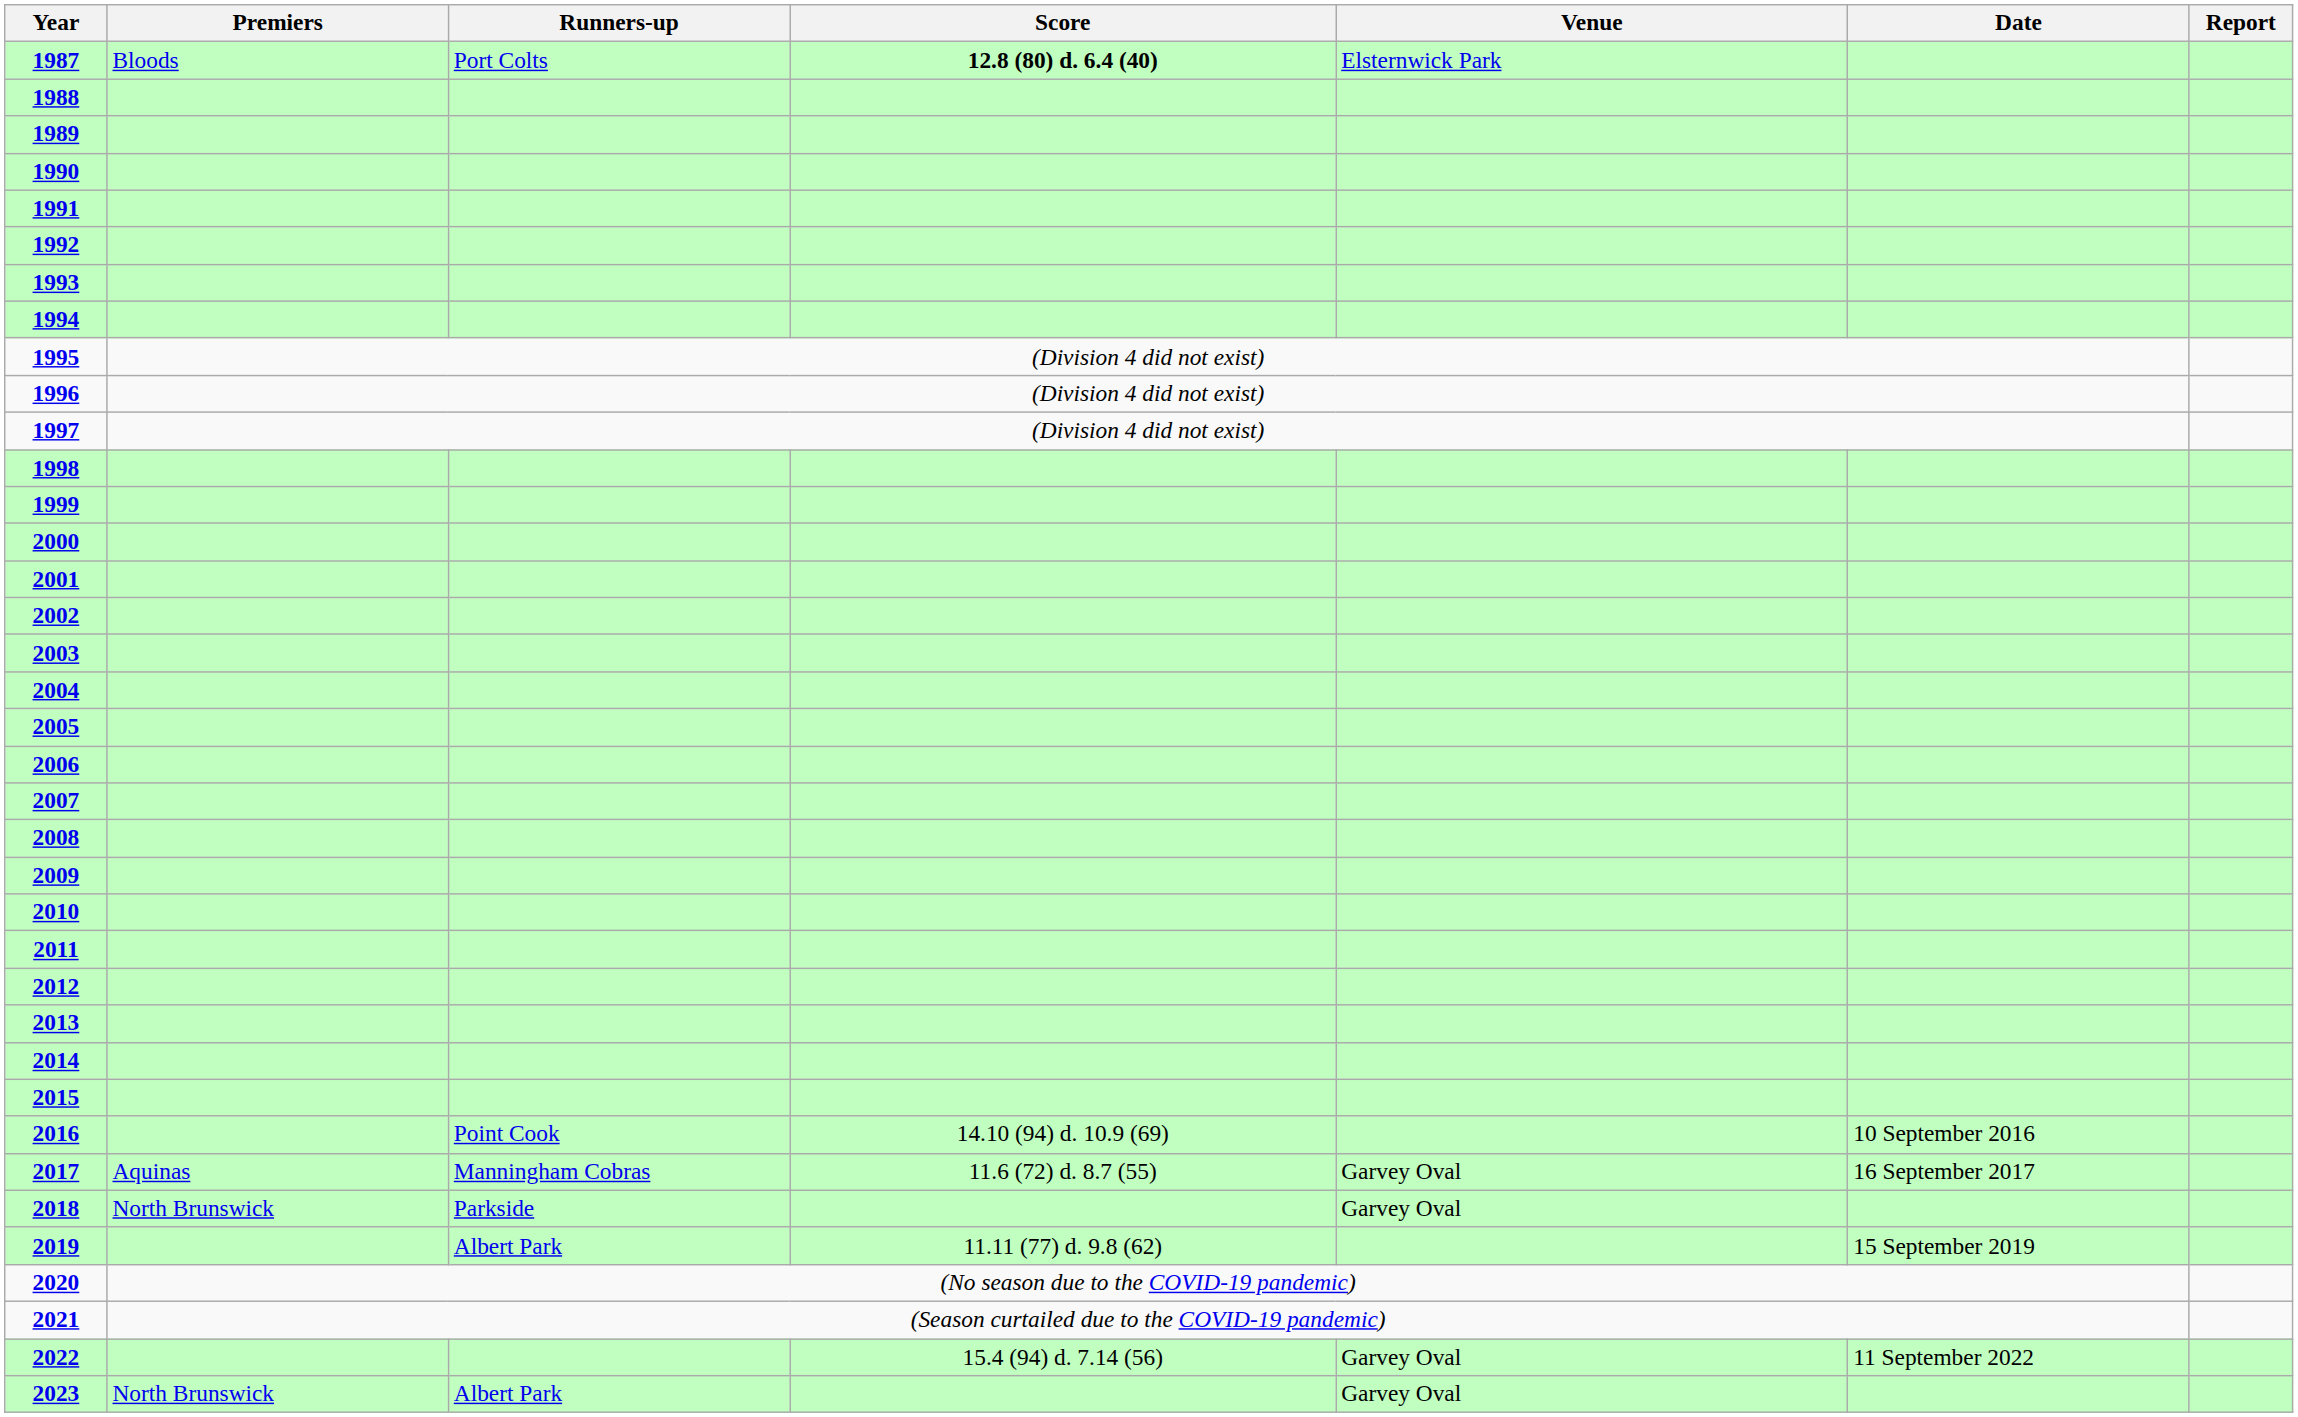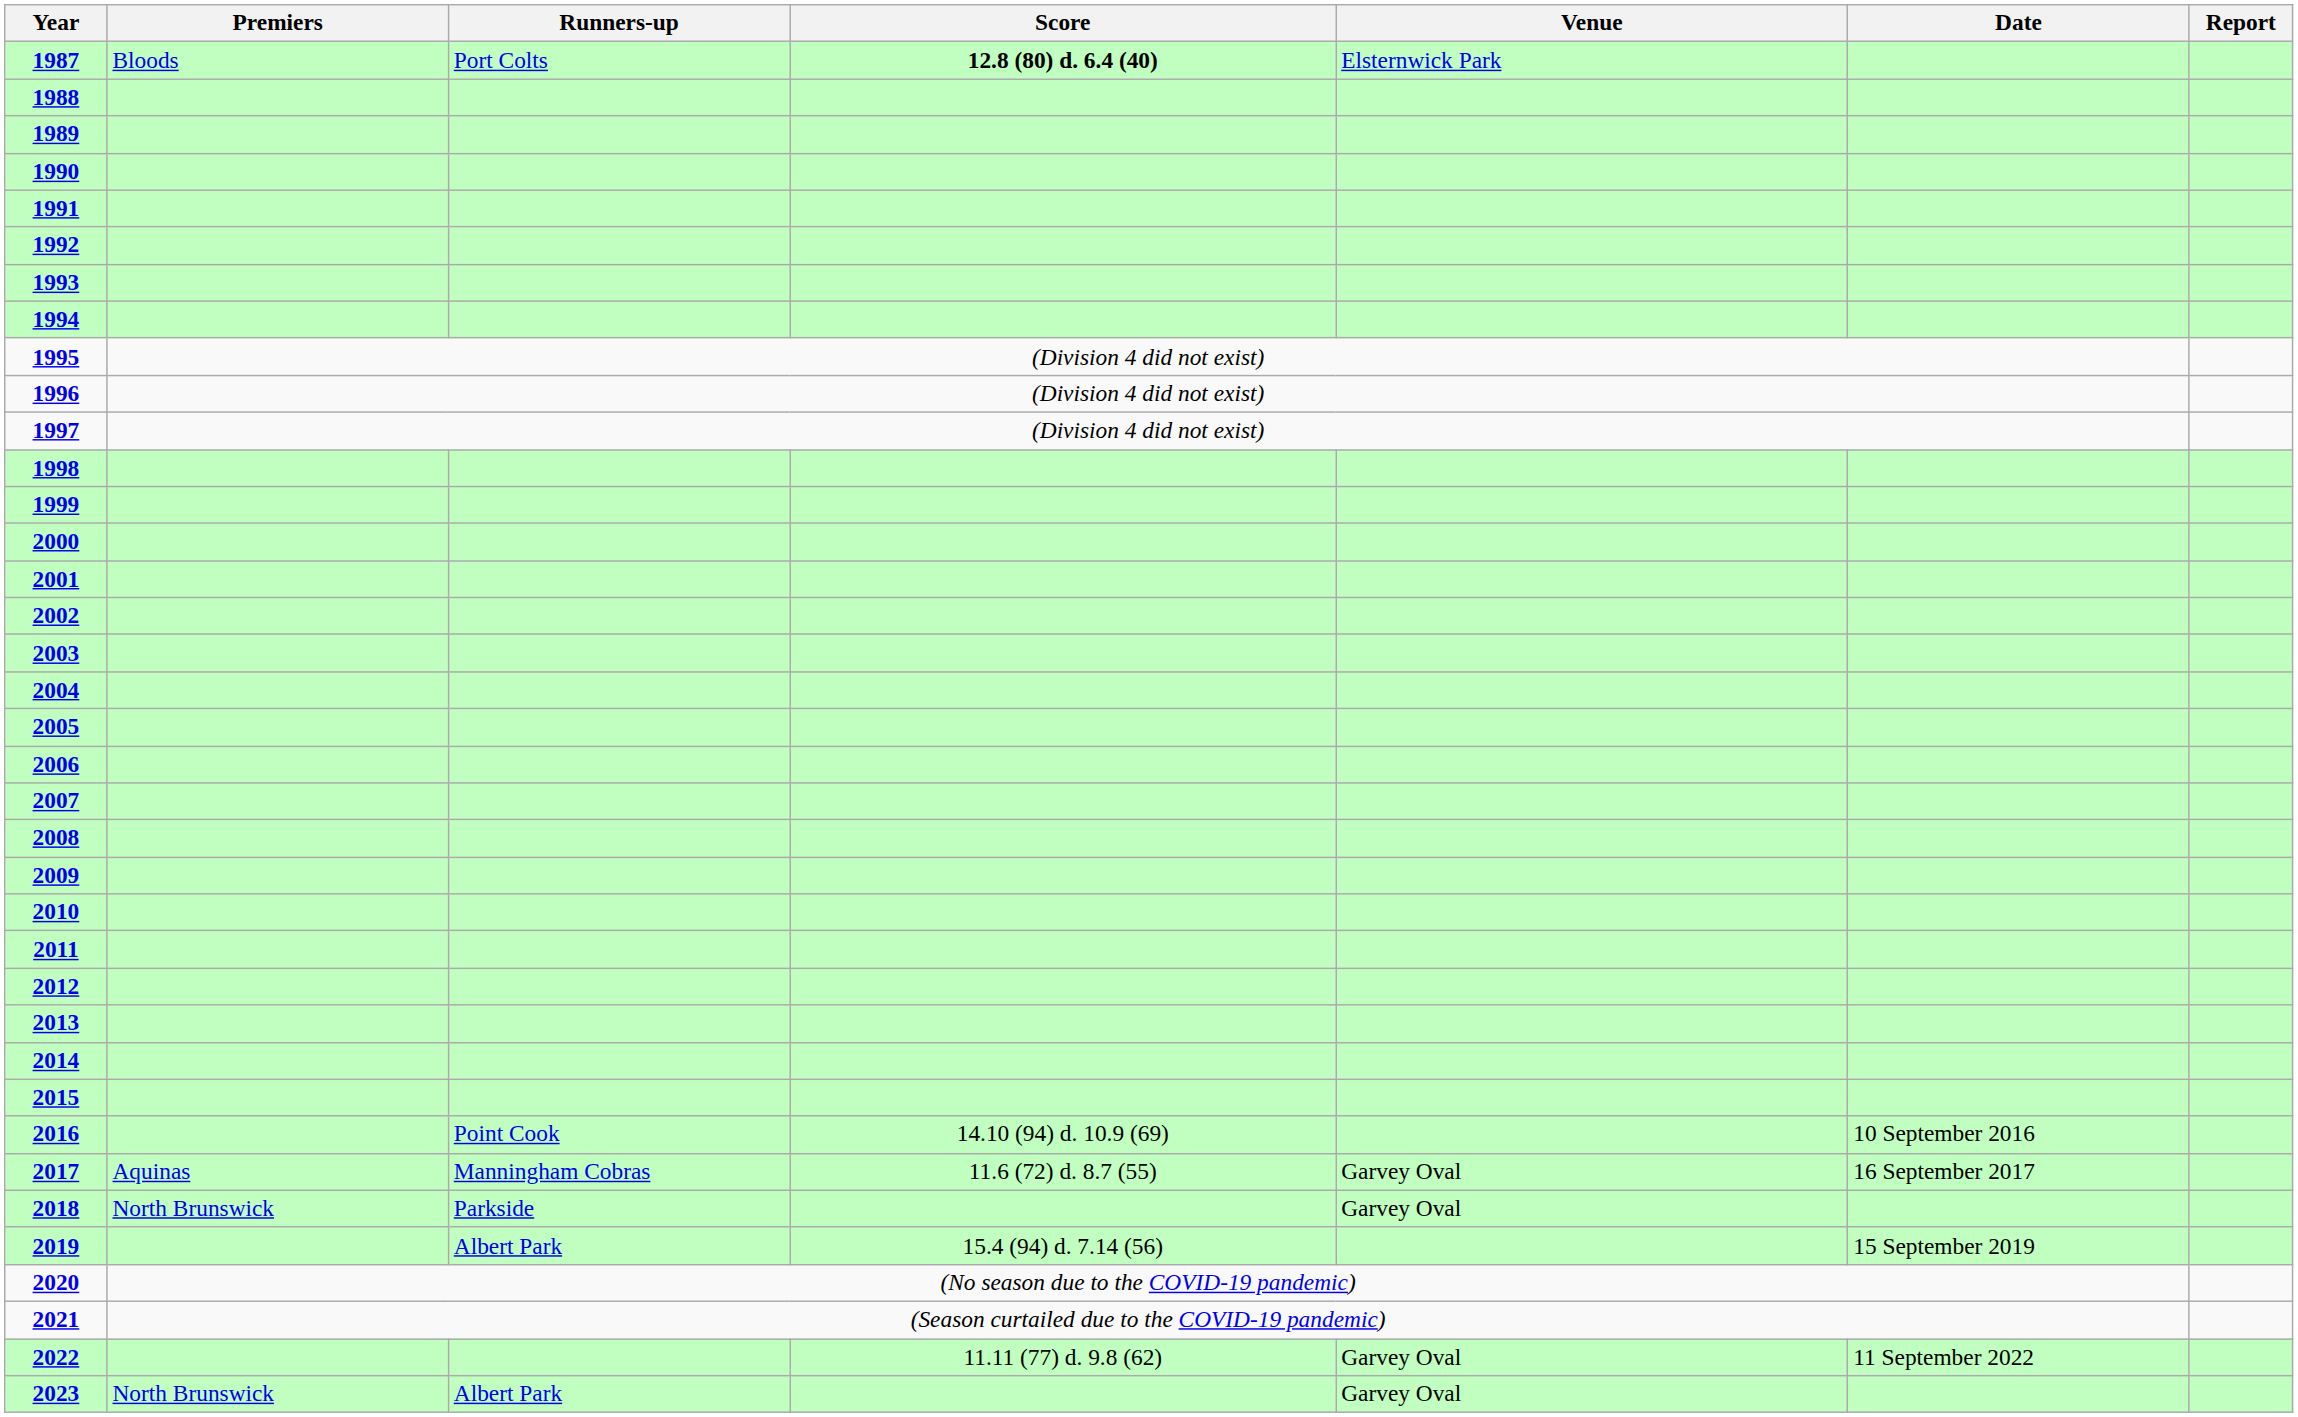(1063, 1245) 11.11 (77) d. 9.8 (62) -> (1063, 1245) 15.4 (94) d. 7.14 (56)
(1063, 1356) 15.4 (94) d. 7.14 (56) -> (1063, 1356) 11.11 (77) d. 9.8 (62)
